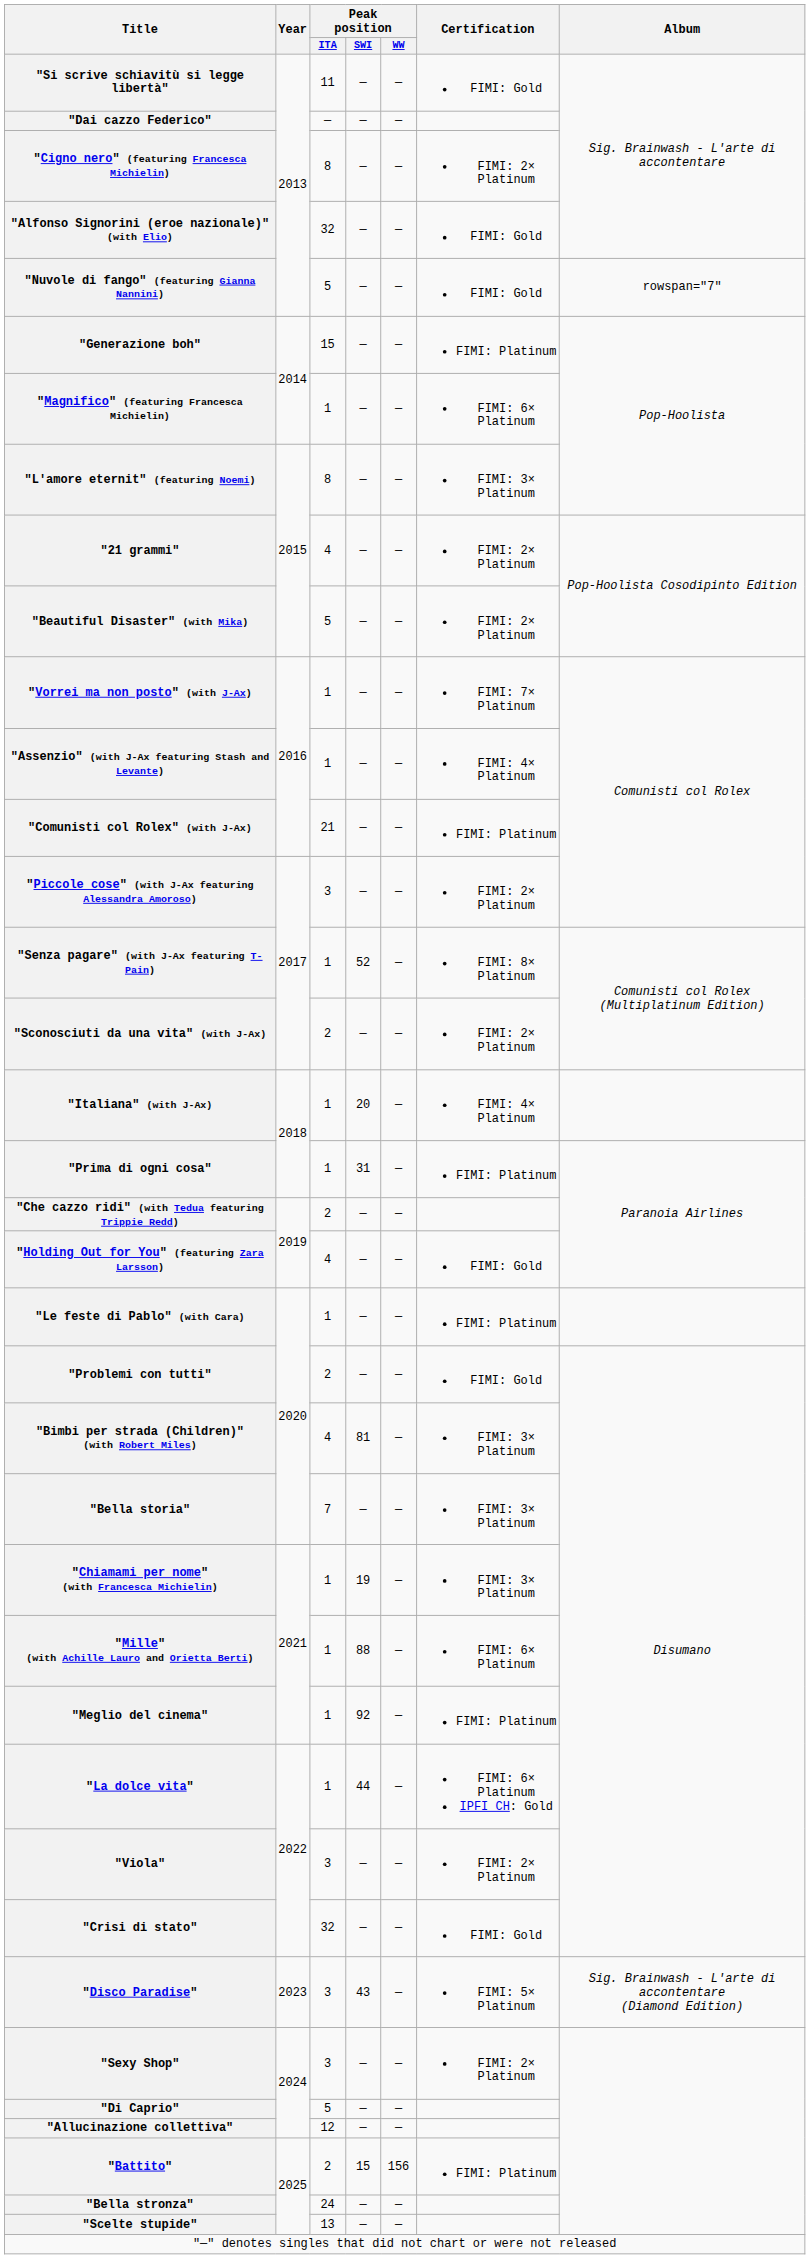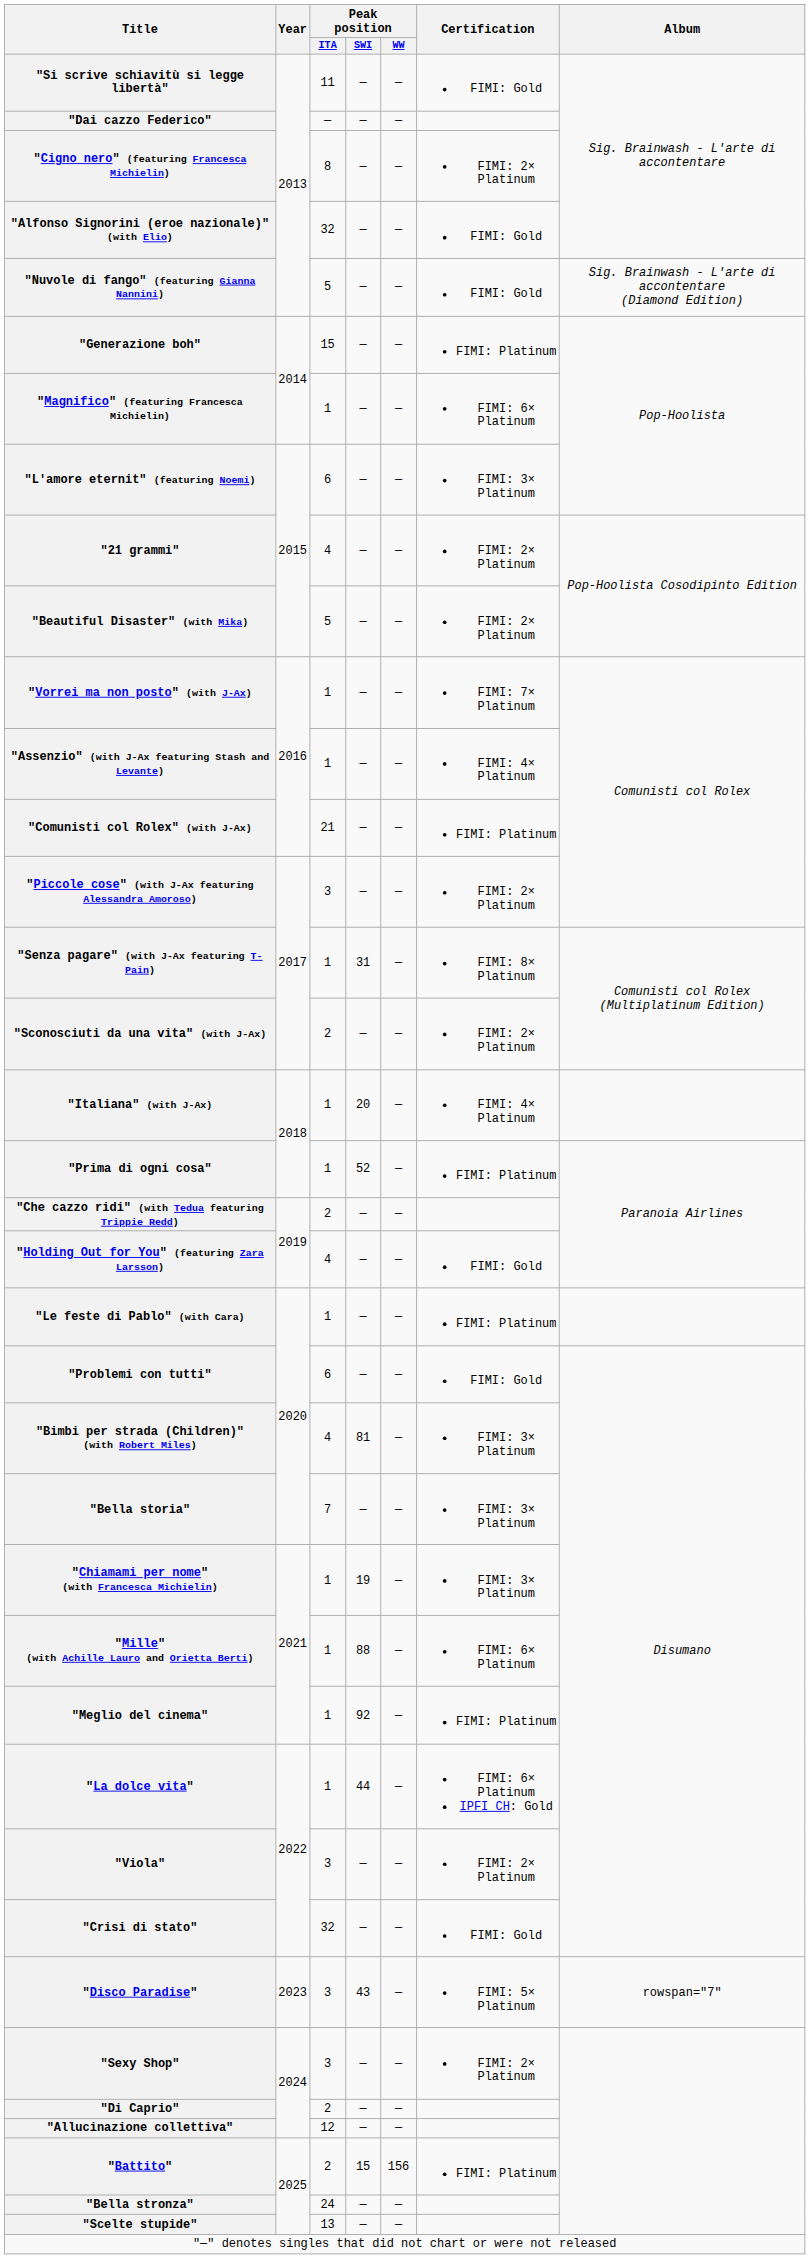(682, 287) rowspan="7" -> (682, 287) Sig. Brainwash - L'arte di accontentare (Diamond Edition)
(328, 480) 8 -> (328, 480) 6
(363, 963) 52 -> (363, 963) 31
(363, 1169) 31 -> (363, 1169) 52
(328, 1374) 2 -> (328, 1374) 6
(682, 1992) Sig. Brainwash - L'arte di accontentare (Diamond Edition) -> (682, 1992) rowspan="7"
(328, 2109) 5 -> (328, 2109) 2
